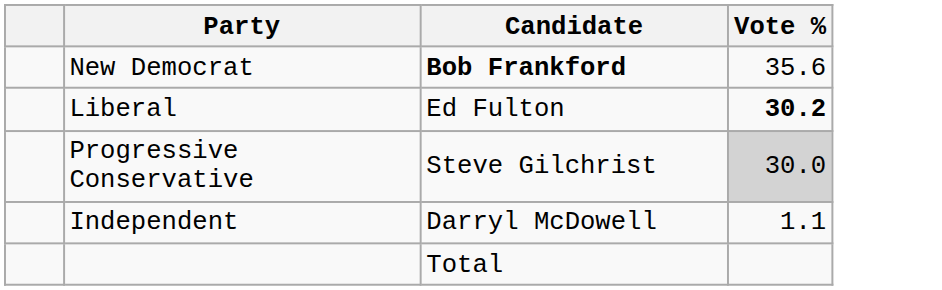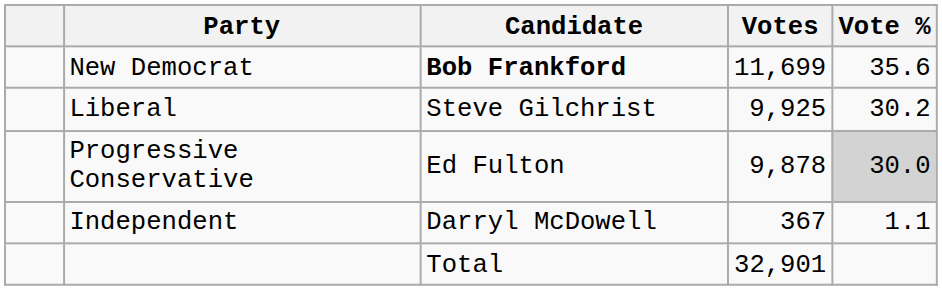+ column: (780, 26)
(495, 109) Ed Fulton -> (542, 109) Steve Gilchrist
(795, 109) bold -> (900, 109) normal
(542, 166) Steve Gilchrist -> (495, 166) Ed Fulton
